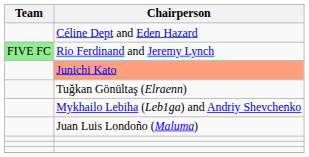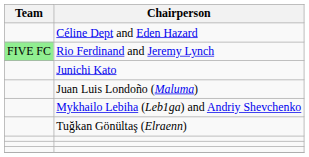(86, 70) lightsalmon background -> (86, 70) no background
(122, 88) Tuğkan Gönültaş (Elraenn) -> (127, 88) Juan Luis Londoño (Maluma)
(127, 126) Juan Luis Londoño (Maluma) -> (122, 126) Tuğkan Gönültaş (Elraenn)
